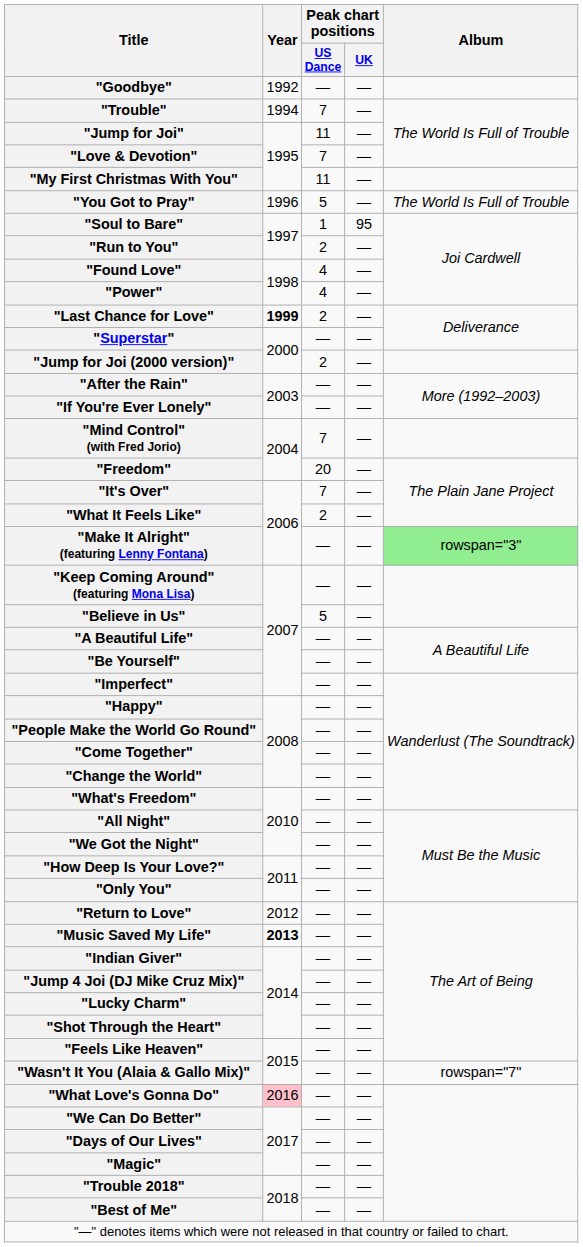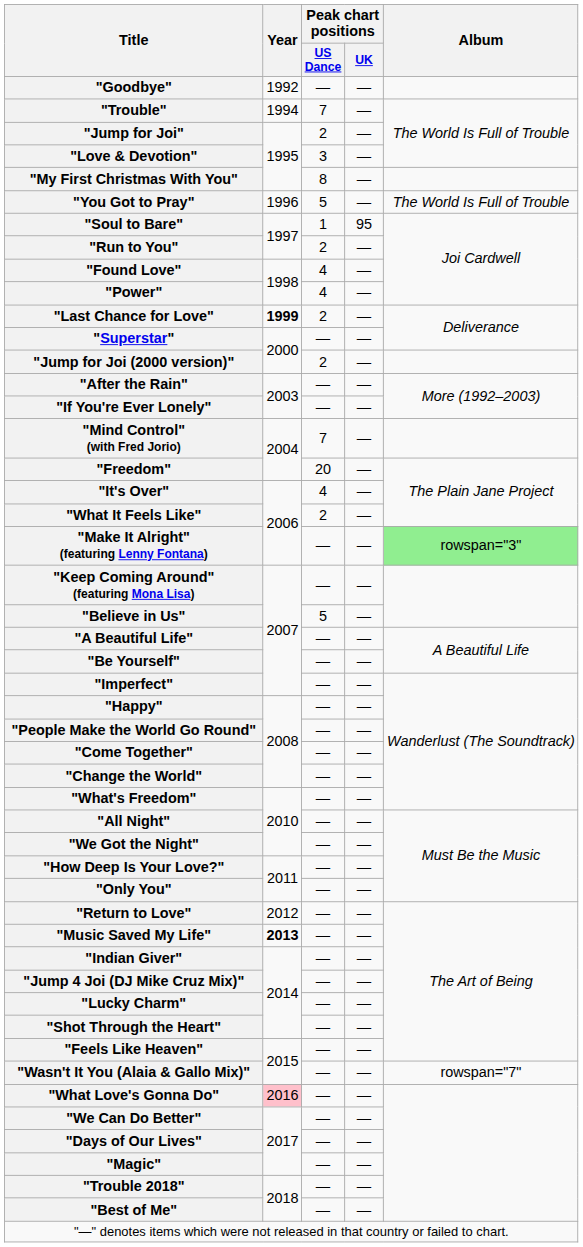(323, 133) 11 -> (323, 133) 2
(323, 156) 7 -> (323, 156) 3
(323, 179) 11 -> (323, 179) 8
(323, 492) 7 -> (323, 492) 4
